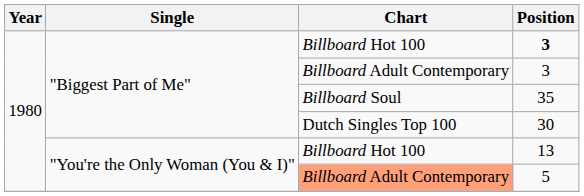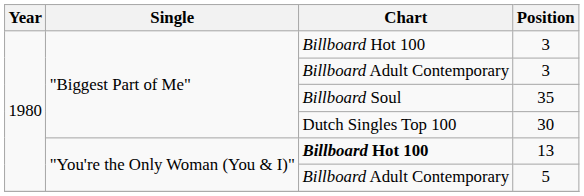(546, 44) bold -> (546, 44) normal
(364, 151) normal -> (366, 151) bold
(406, 177) lightsalmon background -> (406, 177) no background
